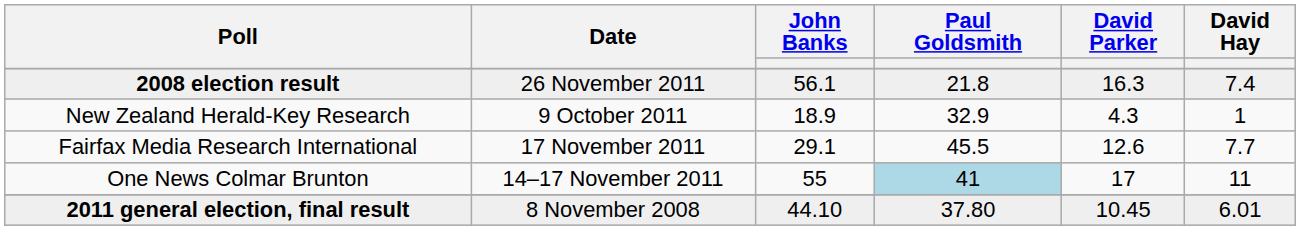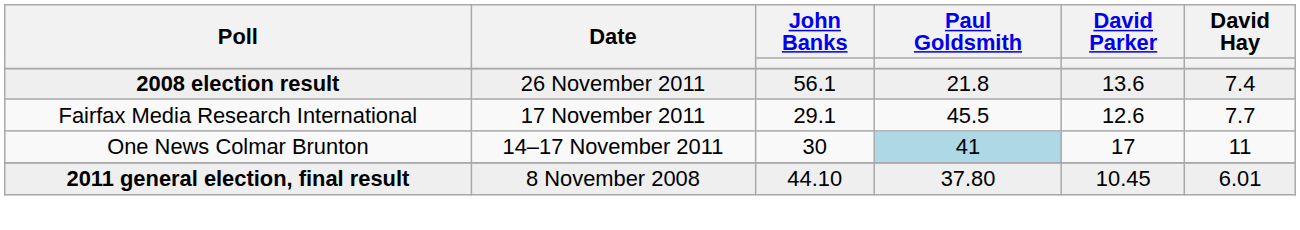(1123, 84) 16.3 -> (1123, 84) 13.6
- row: (238, 116)
(815, 179) 55 -> (815, 147) 30
